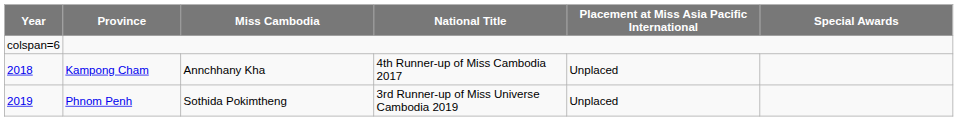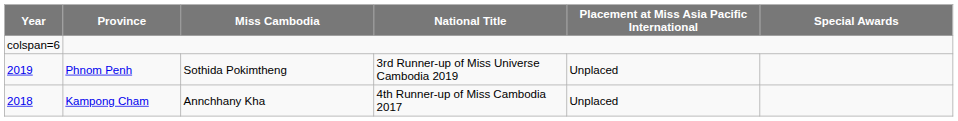rows swapped: (99, 101) <-> (107, 70)
